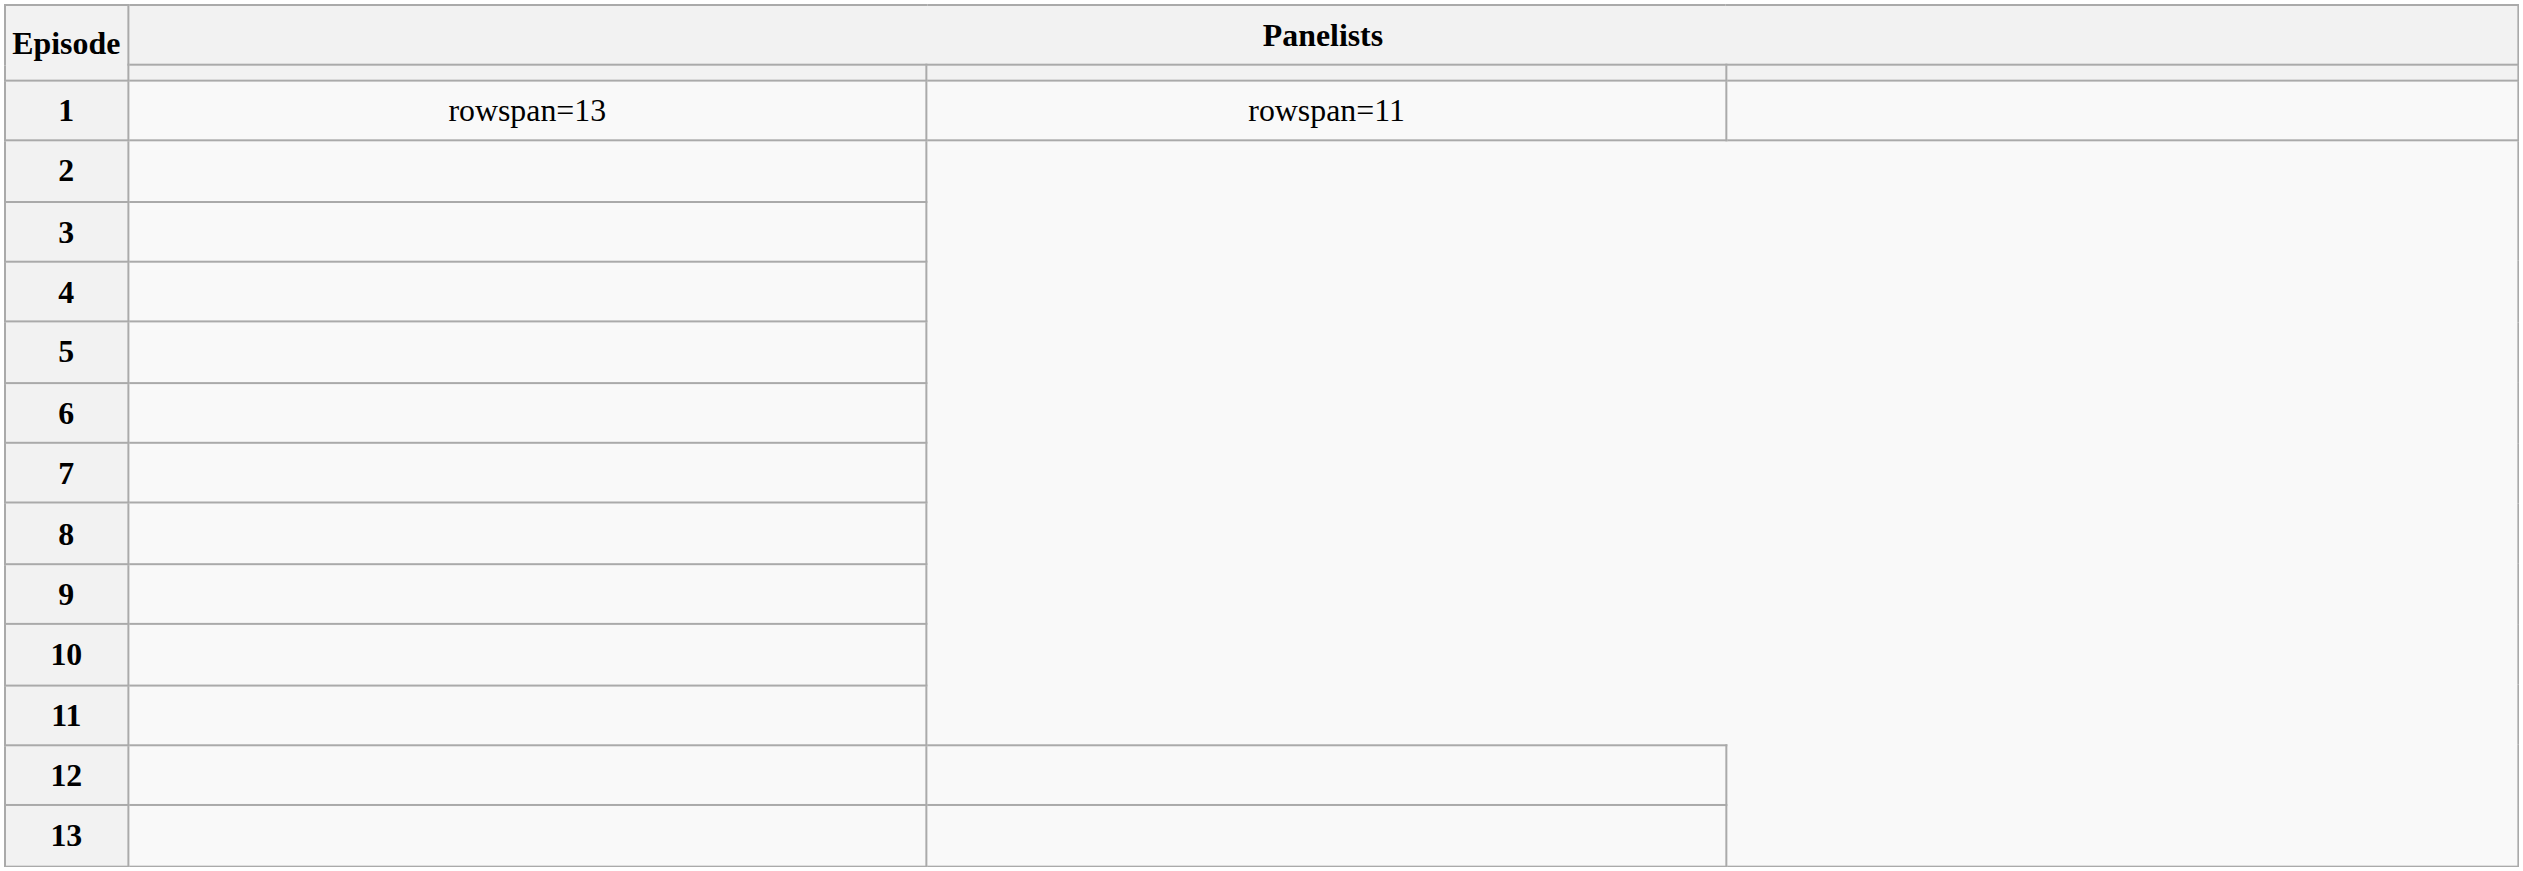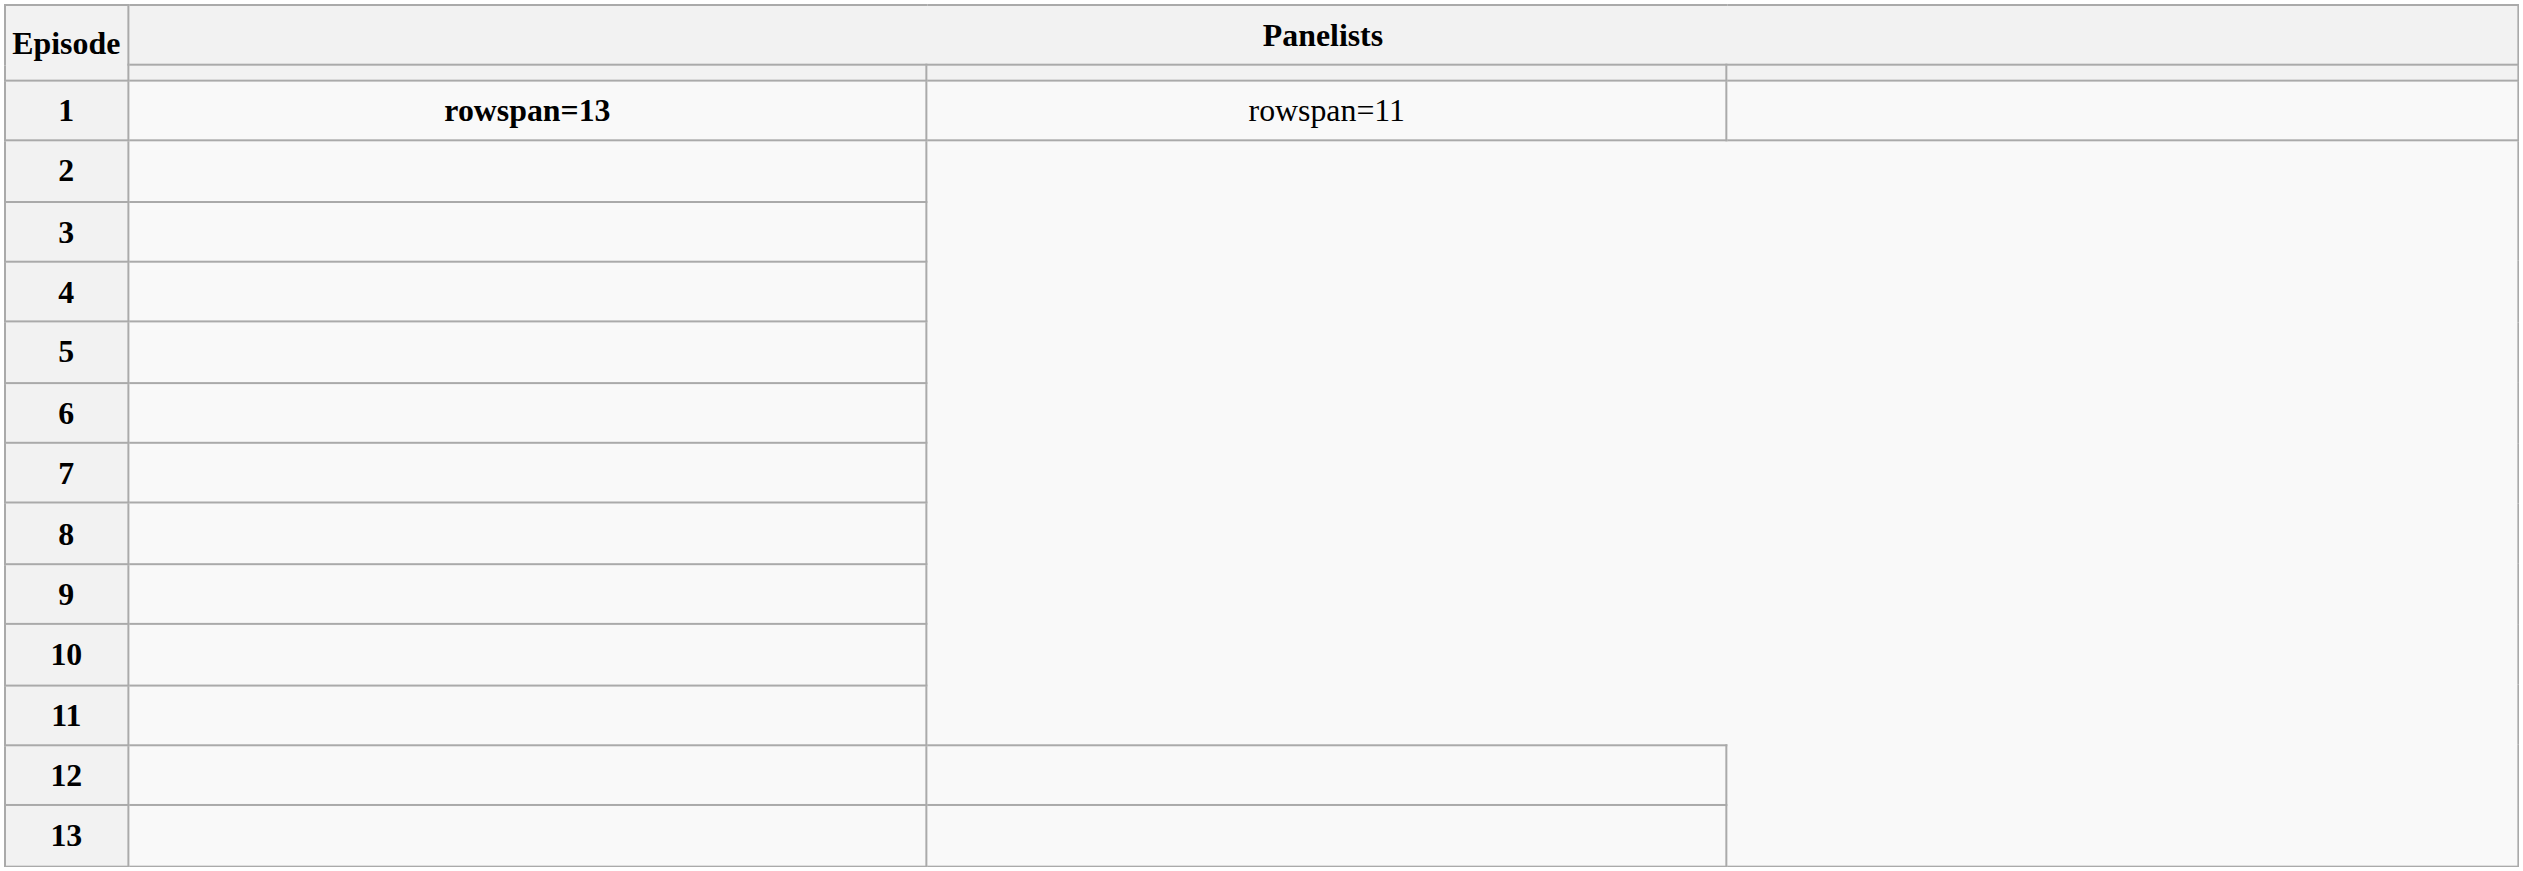(527, 110) normal -> (527, 110) bold
